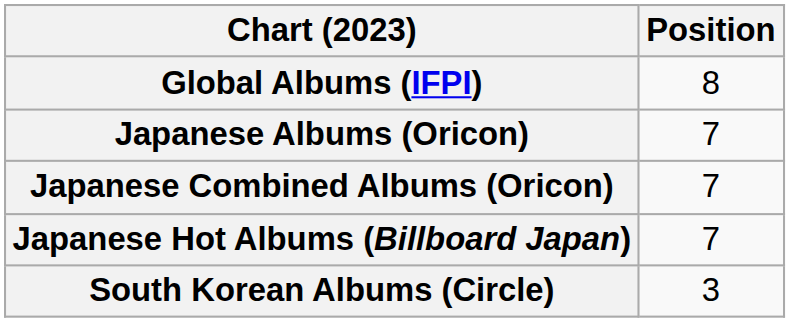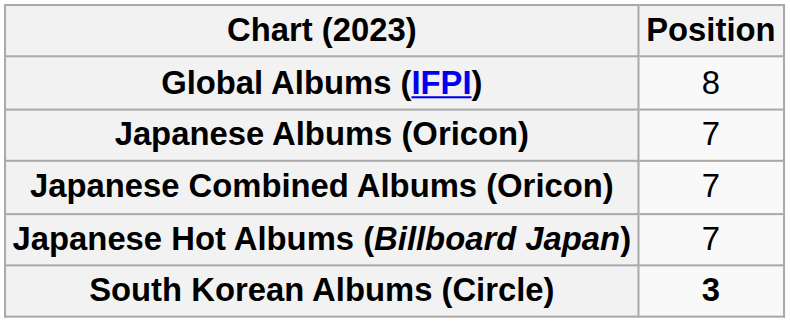(711, 290) normal -> (711, 290) bold
